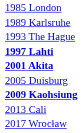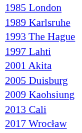(29, 51) bold -> (28, 51) normal
(29, 66) bold -> (28, 66) normal
(41, 95) bold -> (40, 95) normal
